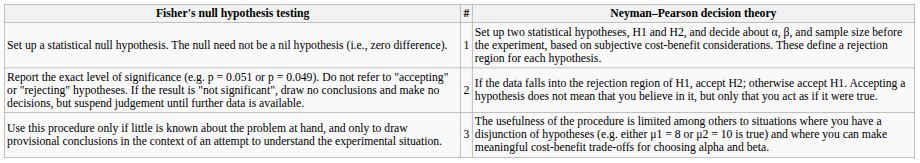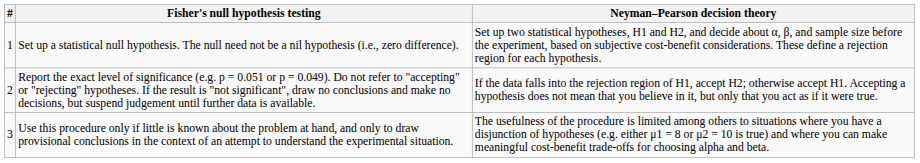columns swapped: (467, 13) <-> (233, 13)
